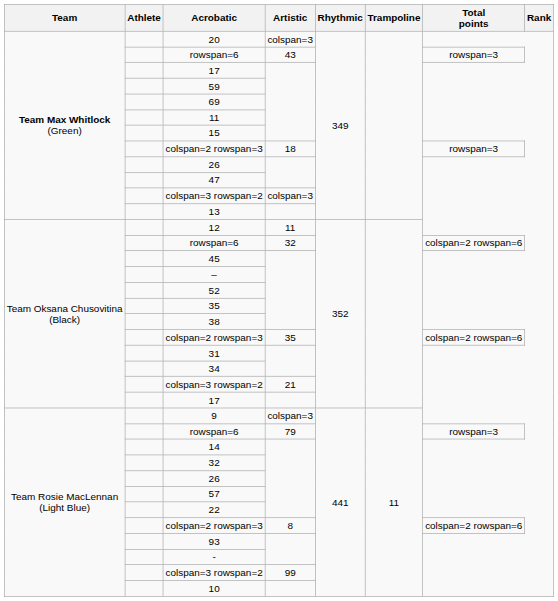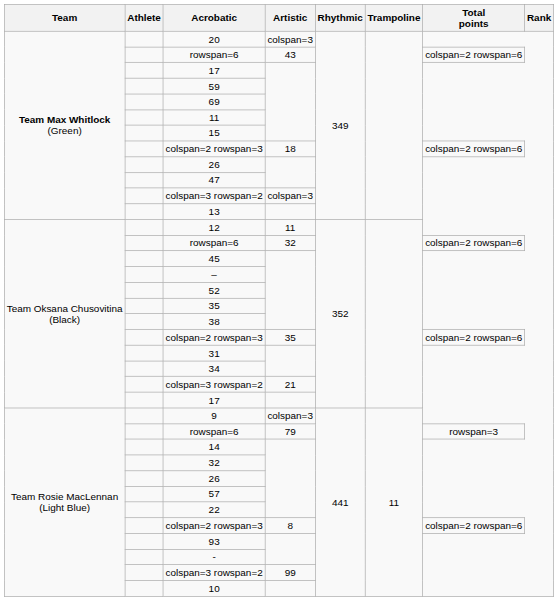(474, 55) rowspan=3 -> (474, 55) colspan=2 rowspan=6
(474, 149) rowspan=3 -> (474, 149) colspan=2 rowspan=6
